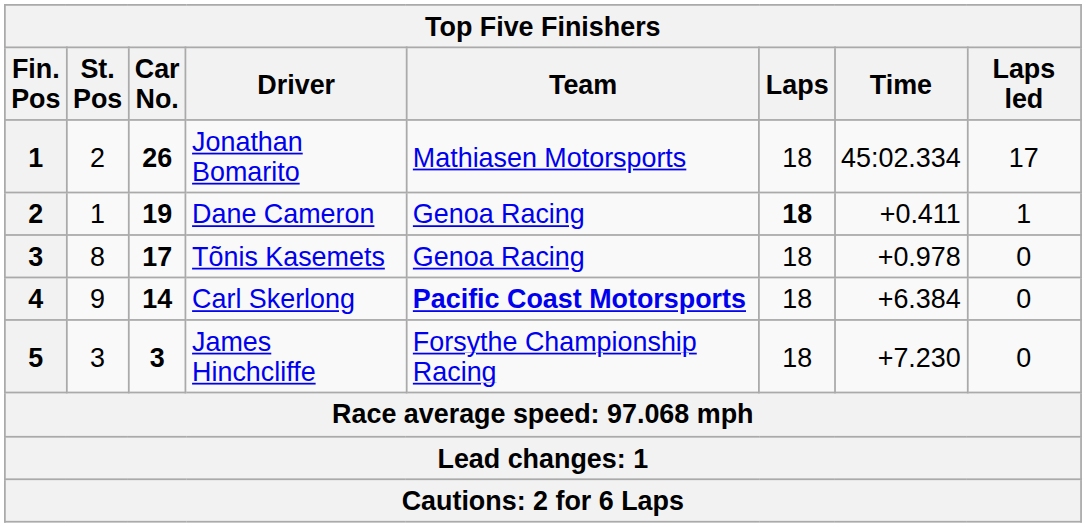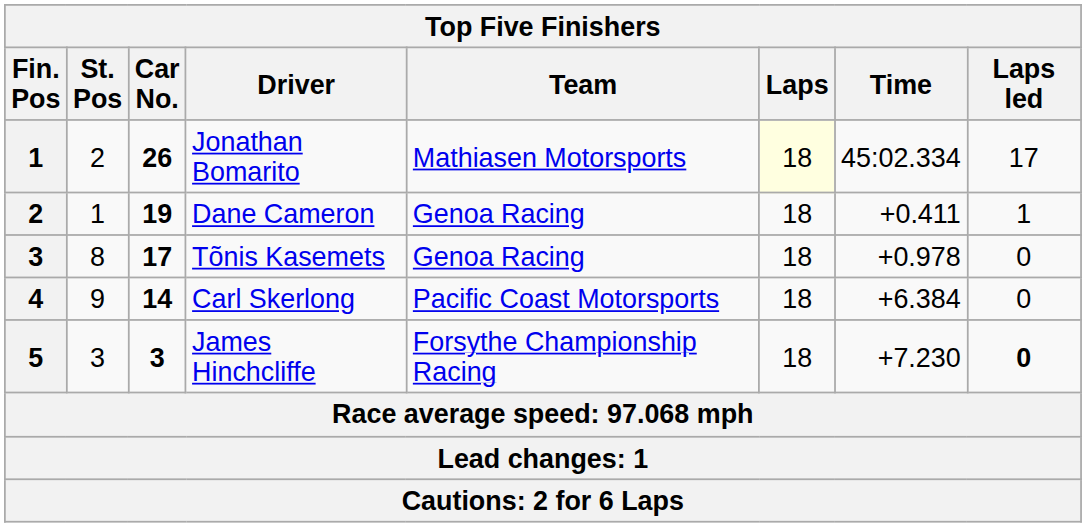(797, 157) no background -> (797, 157) lightyellow background
(797, 214) bold -> (797, 214) normal
(579, 300) bold -> (566, 300) normal
(1024, 357) normal -> (1024, 357) bold
